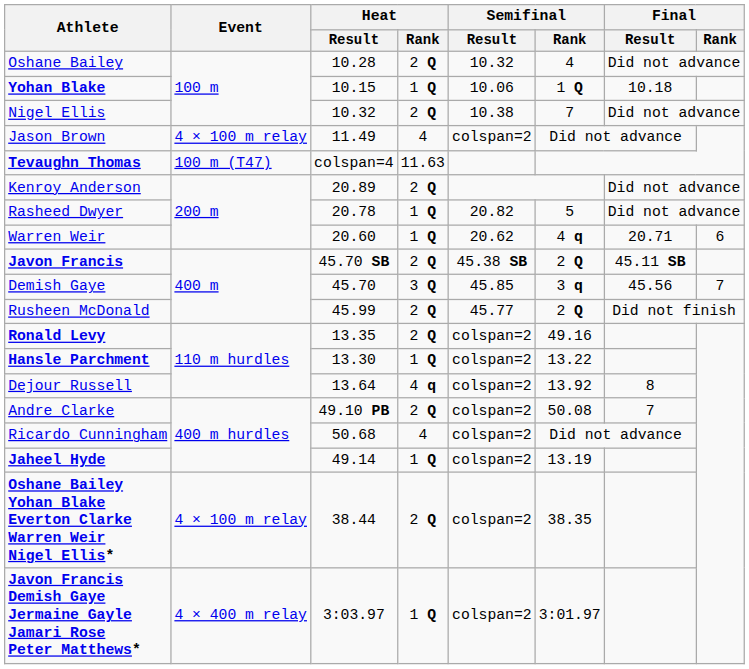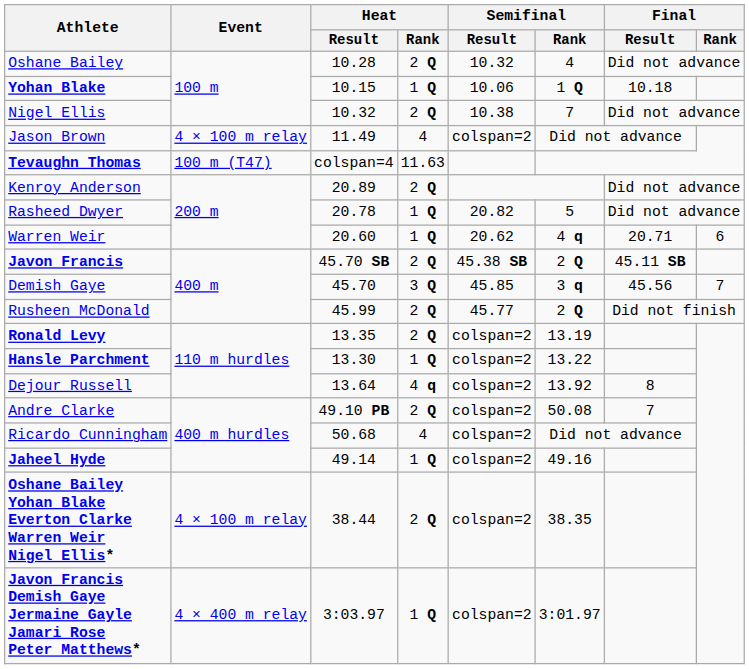(570, 336) 49.16 -> (570, 336) 13.19
(570, 460) 13.19 -> (570, 460) 49.16
